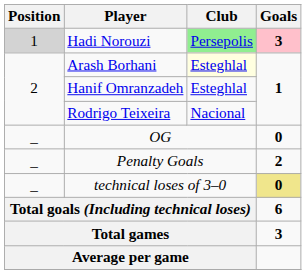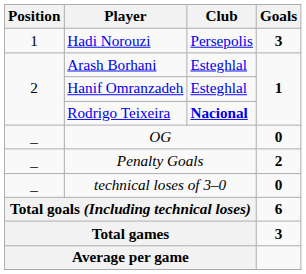(34, 40) lightgrey background -> (34, 40) no background
(222, 40) lightgreen background -> (222, 40) no background
(279, 40) pink background -> (279, 40) no background
(219, 64) lightyellow background -> (219, 64) no background
(218, 112) normal -> (219, 112) bold
(279, 185) khaki background -> (279, 185) no background
